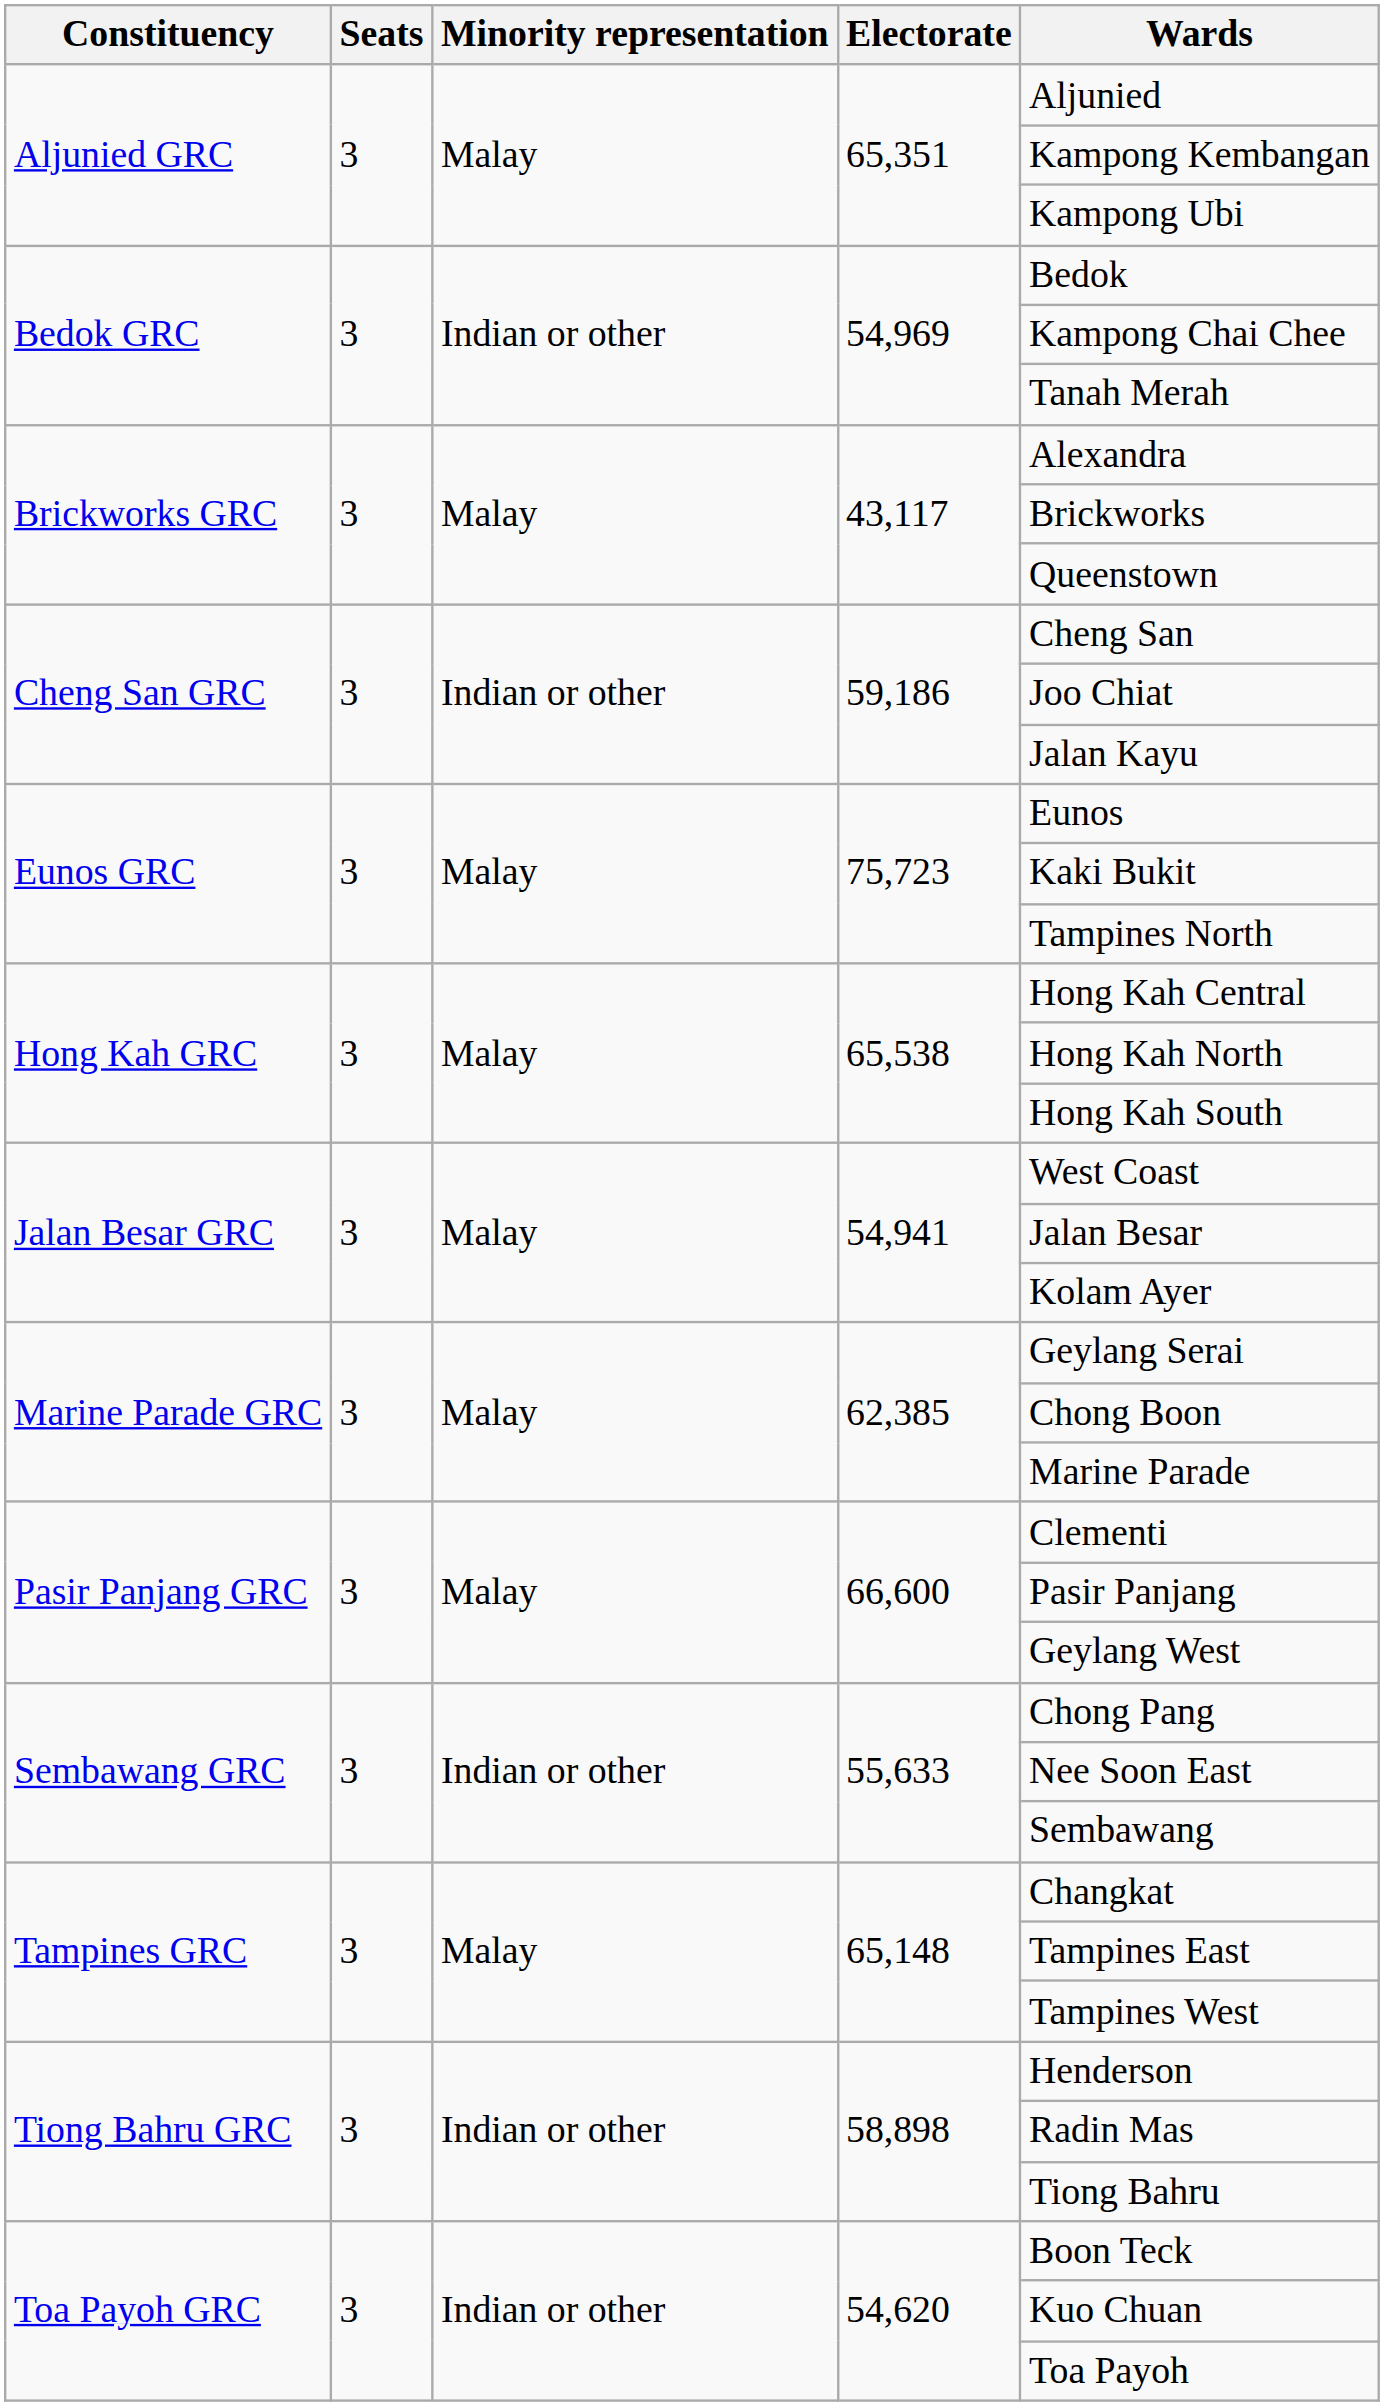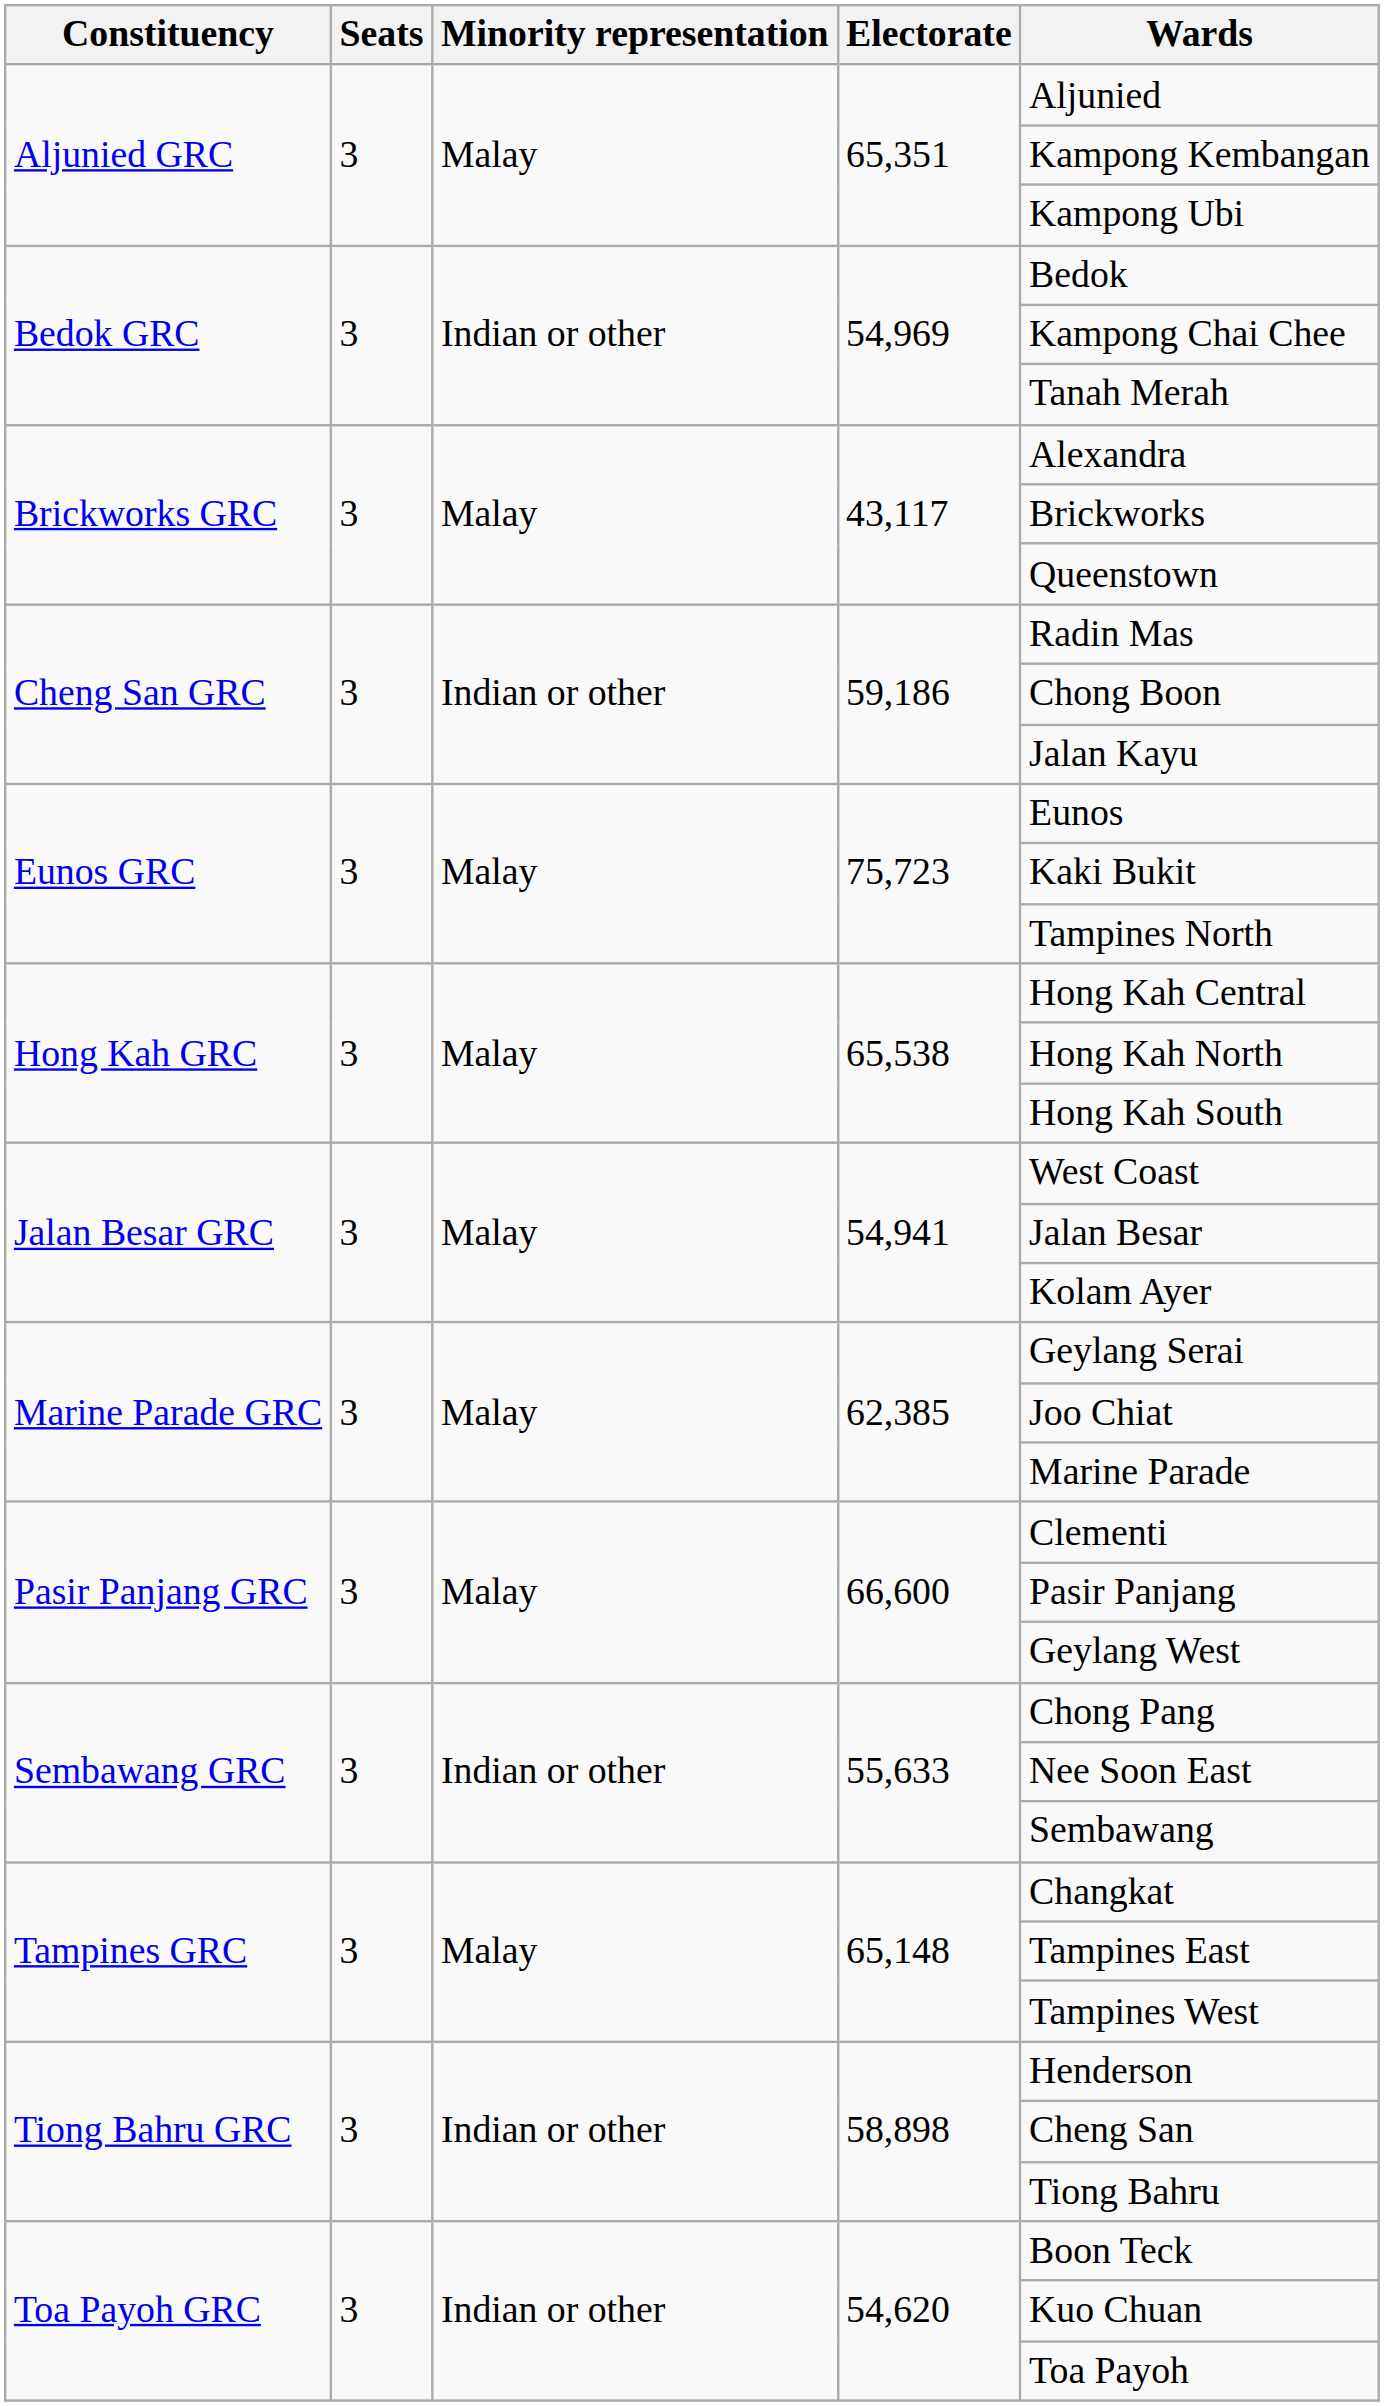(1111, 633) Cheng San -> (1111, 633) Radin Mas
(1101, 693) Joo Chiat -> (1125, 693) Chong Boon
(1125, 1411) Chong Boon -> (1101, 1411) Joo Chiat
(1111, 2130) Radin Mas -> (1111, 2130) Cheng San
